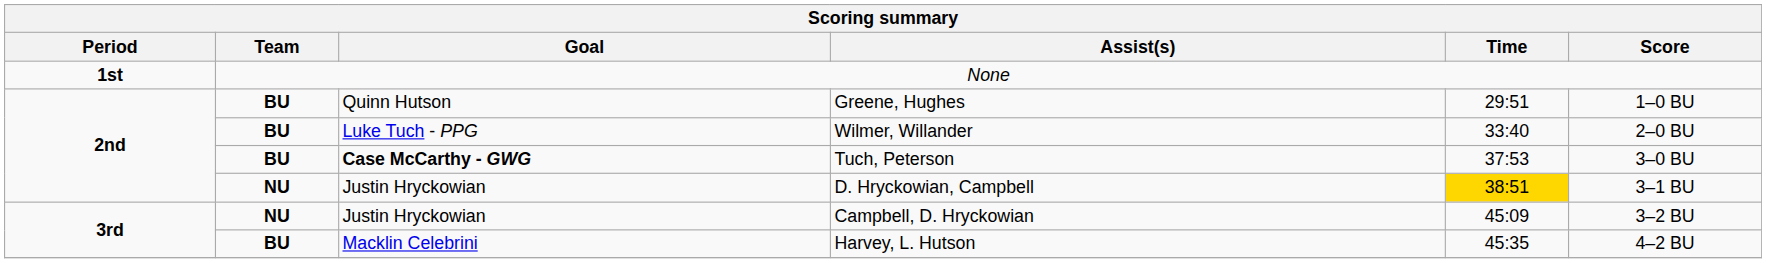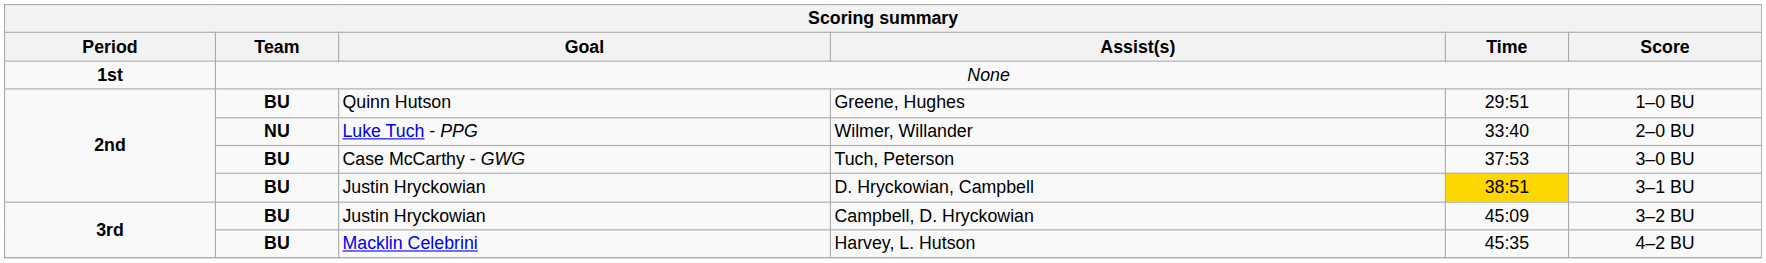(277, 131) BU -> (277, 131) NU
(437, 159) bold -> (434, 159) normal
(277, 187) NU -> (277, 187) BU
(277, 215) NU -> (277, 215) BU
